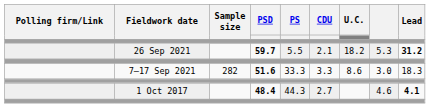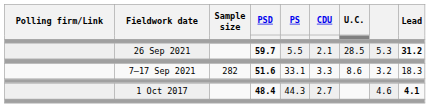(354, 51) 18.2 -> (354, 51) 28.5
(295, 71) 33.3 -> (295, 71) 33.1
(384, 71) 3.0 -> (384, 71) 3.2
